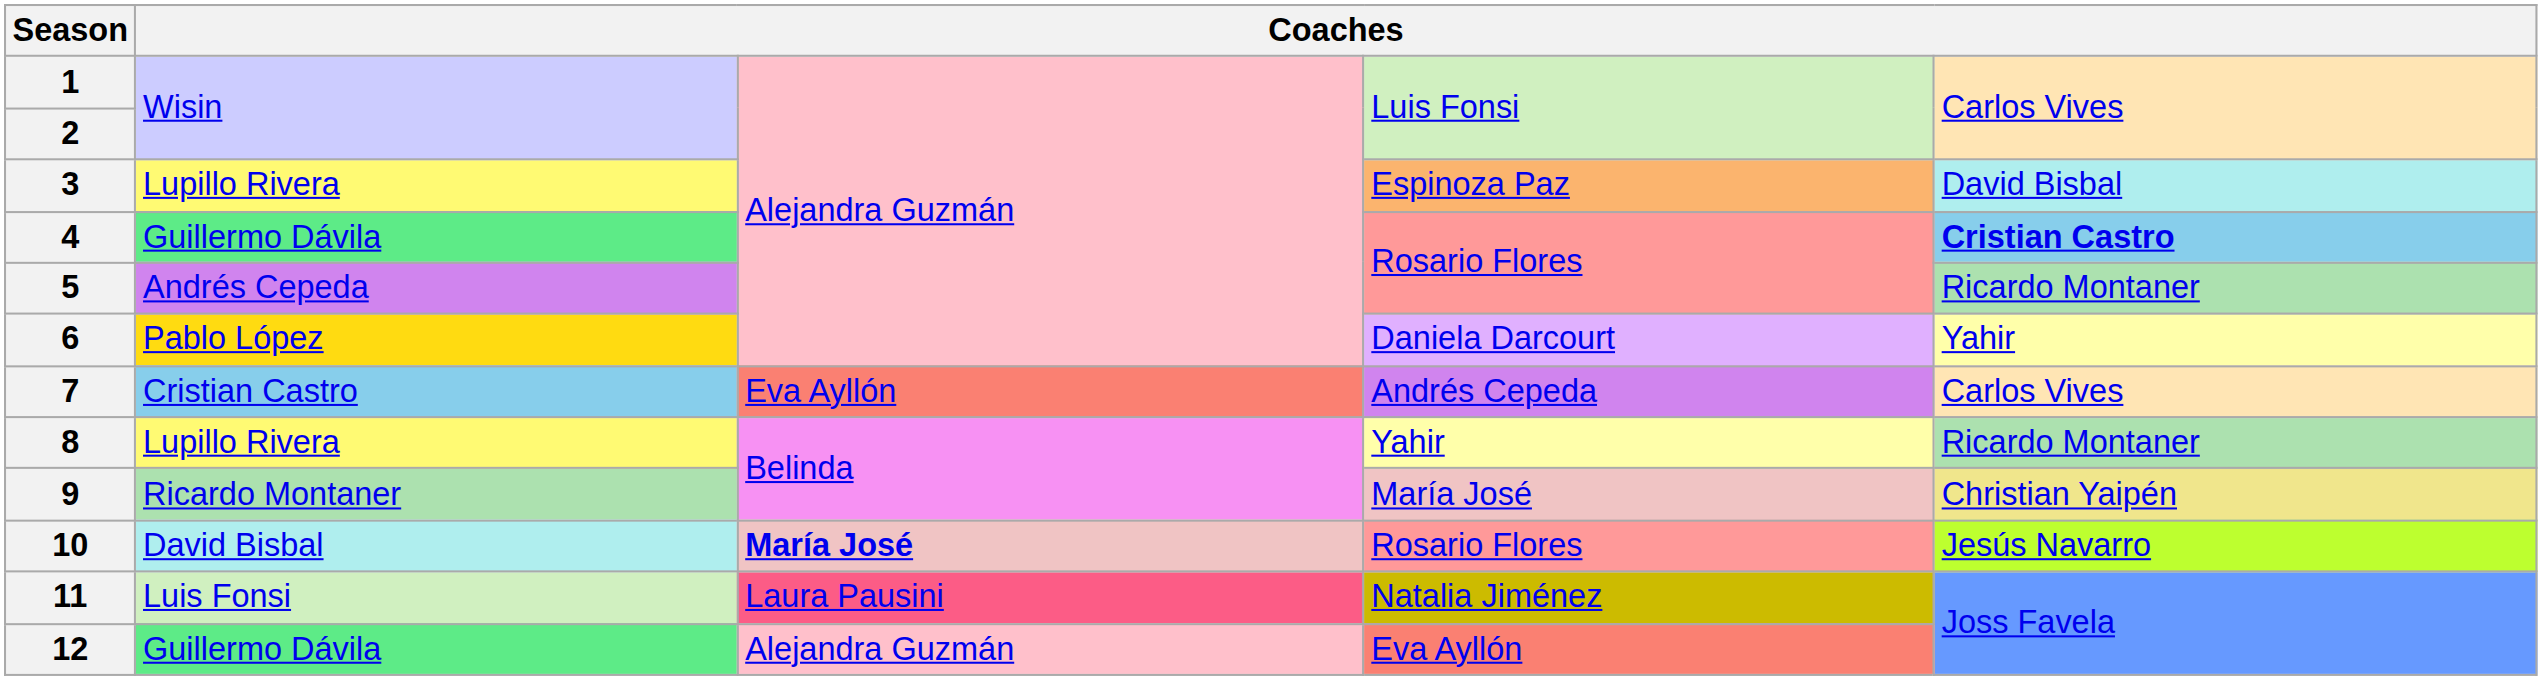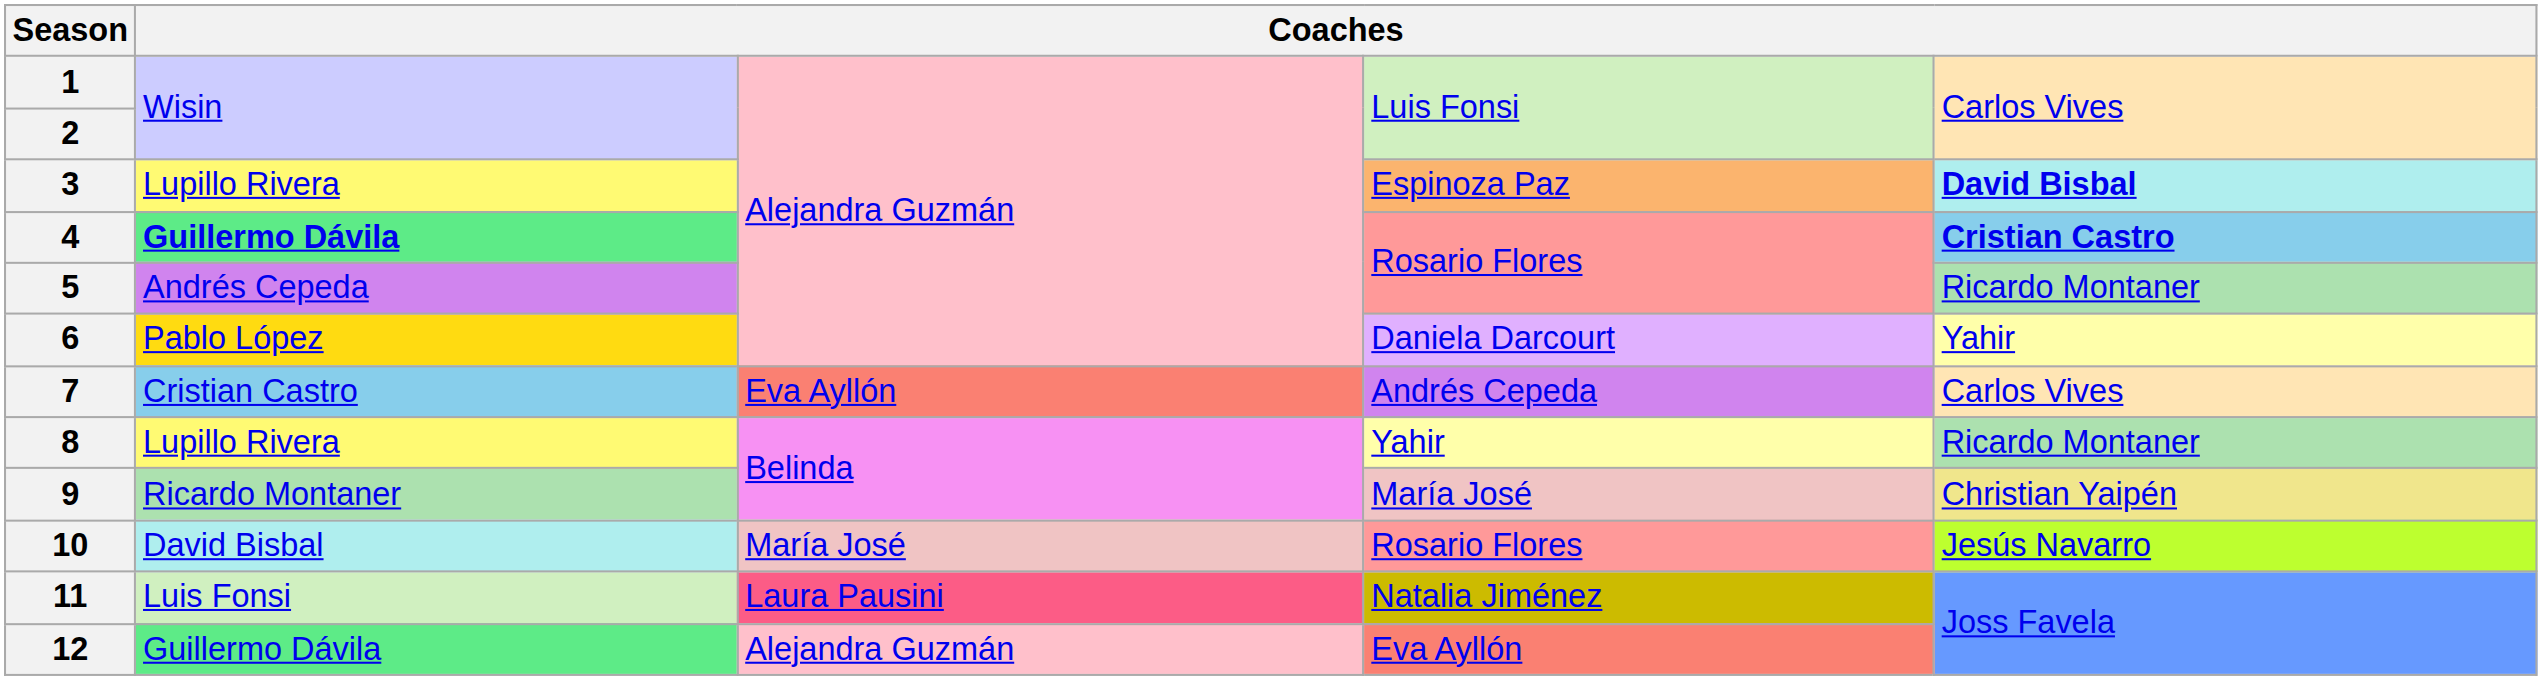(2032, 184) normal -> (2039, 184) bold
(262, 236) normal -> (271, 236) bold
(829, 545) bold -> (826, 545) normal
